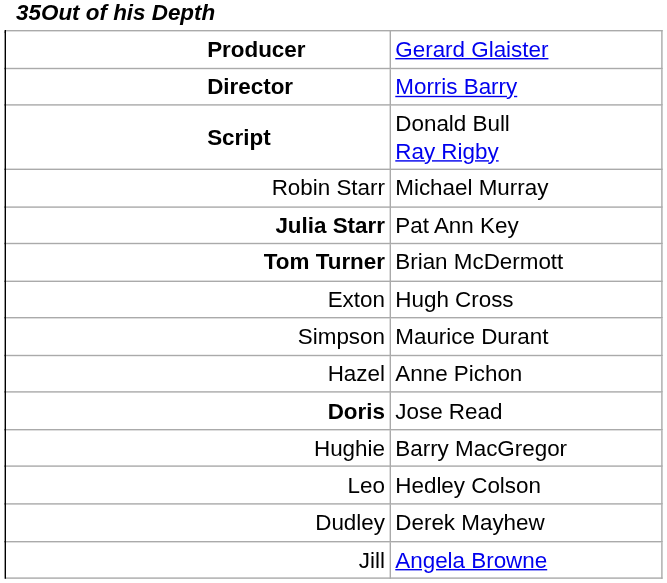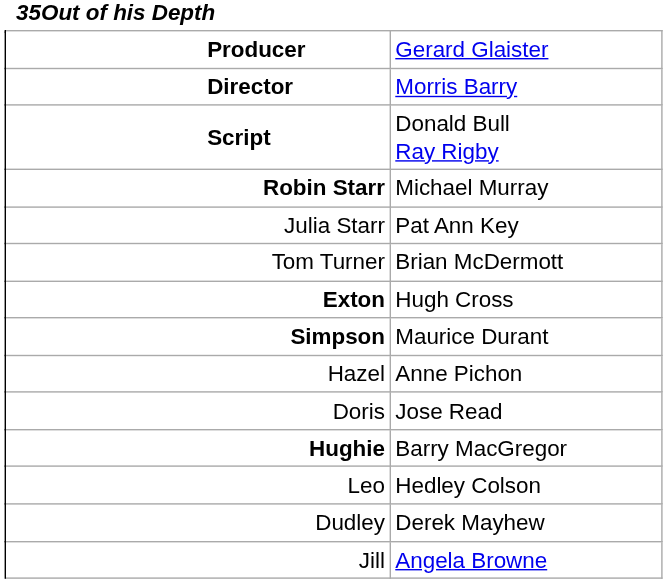(328, 188) normal -> (324, 188) bold
(330, 225) bold -> (335, 225) normal
(324, 262) bold -> (328, 262) normal
(356, 299) normal -> (354, 299) bold
(341, 336) normal -> (338, 336) bold
(356, 411) bold -> (359, 411) normal
(349, 448) normal -> (347, 448) bold
